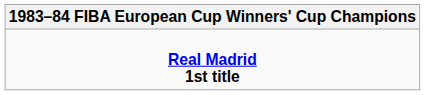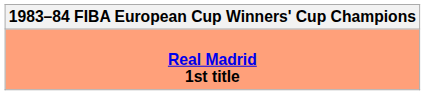(212, 68) no background -> (212, 68) lightsalmon background
